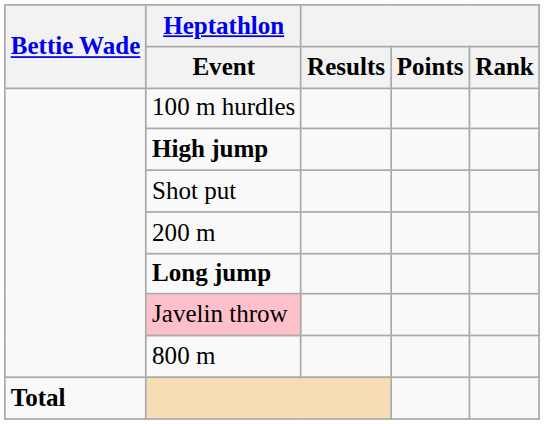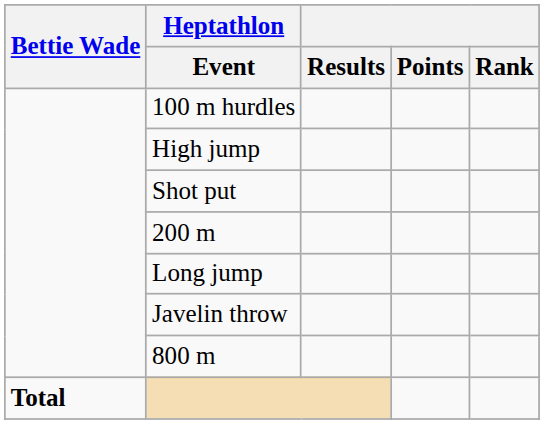(210, 149) bold -> (206, 149) normal
(212, 273) bold -> (207, 273) normal
(220, 314) pink background -> (220, 314) no background
